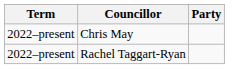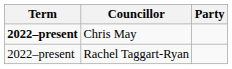(41, 34) normal -> (43, 34) bold
